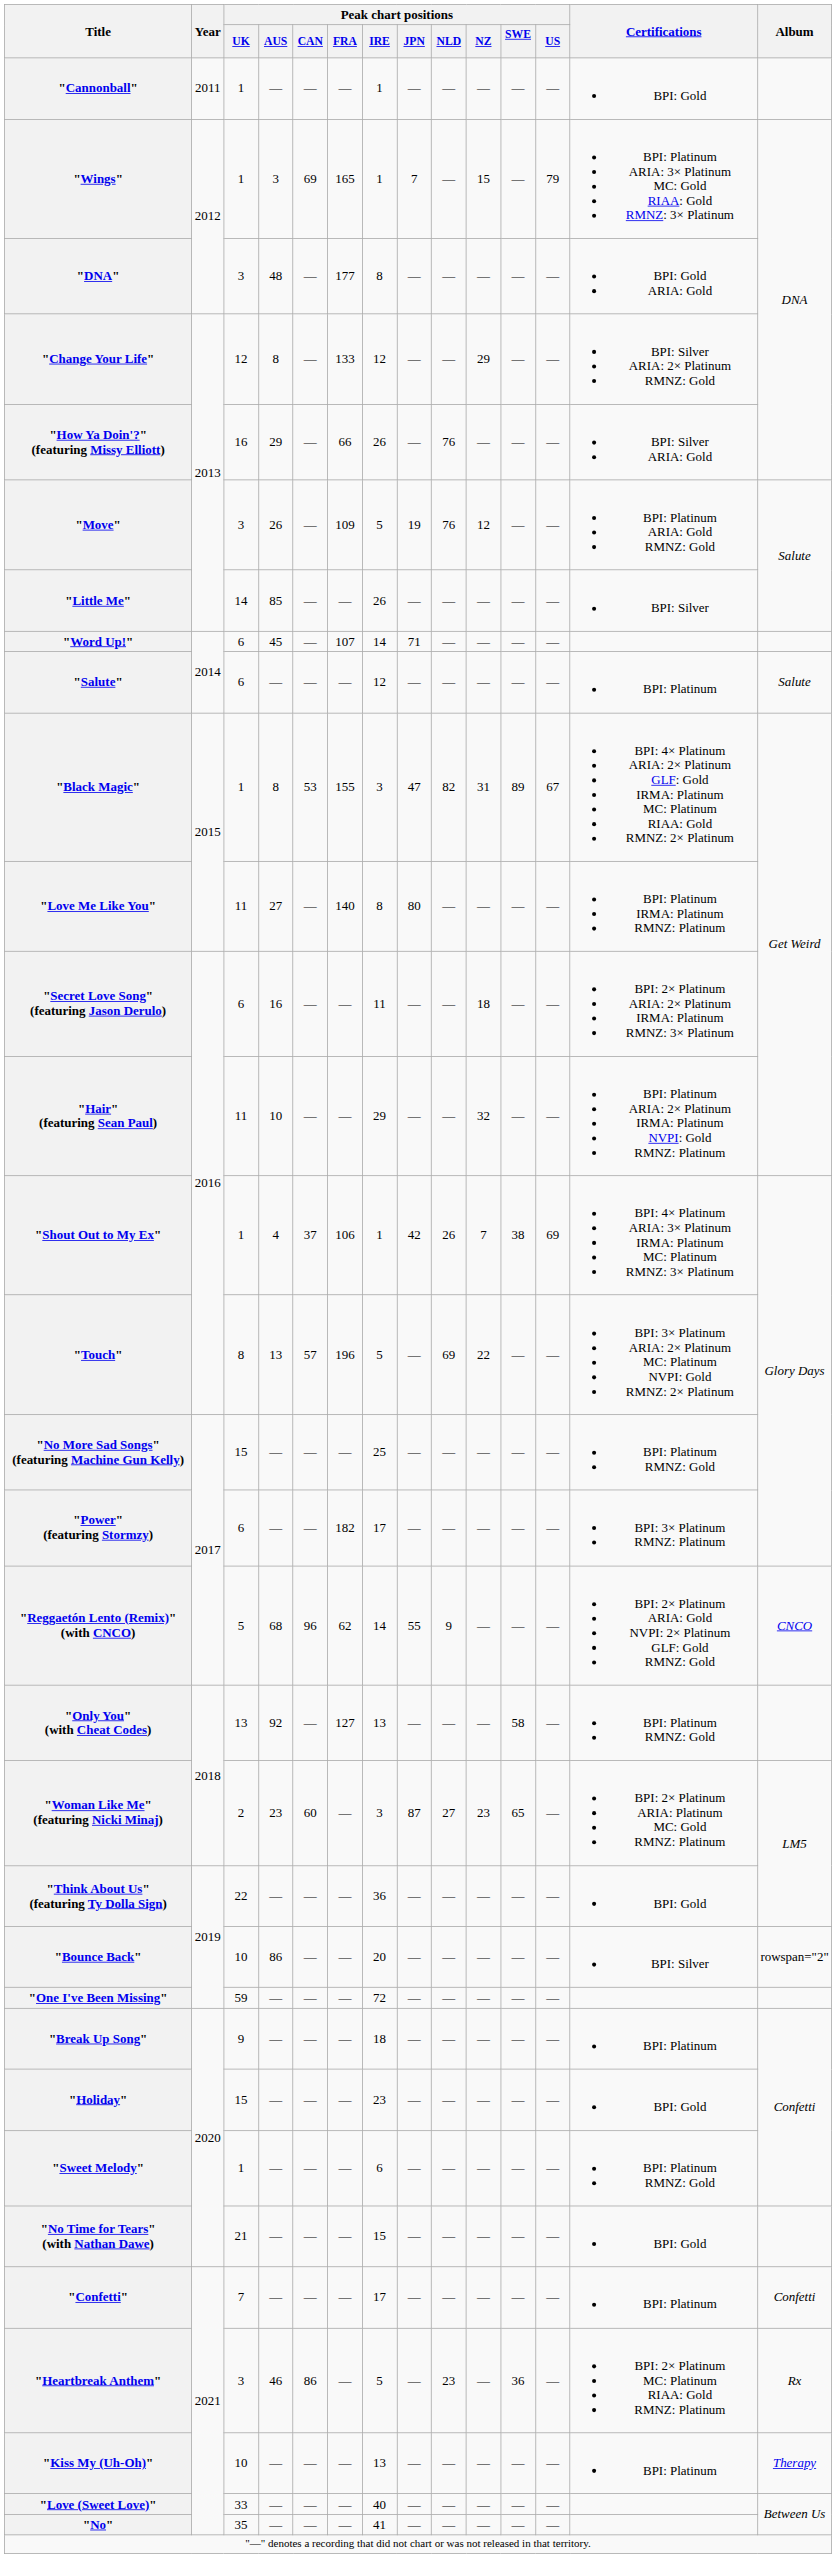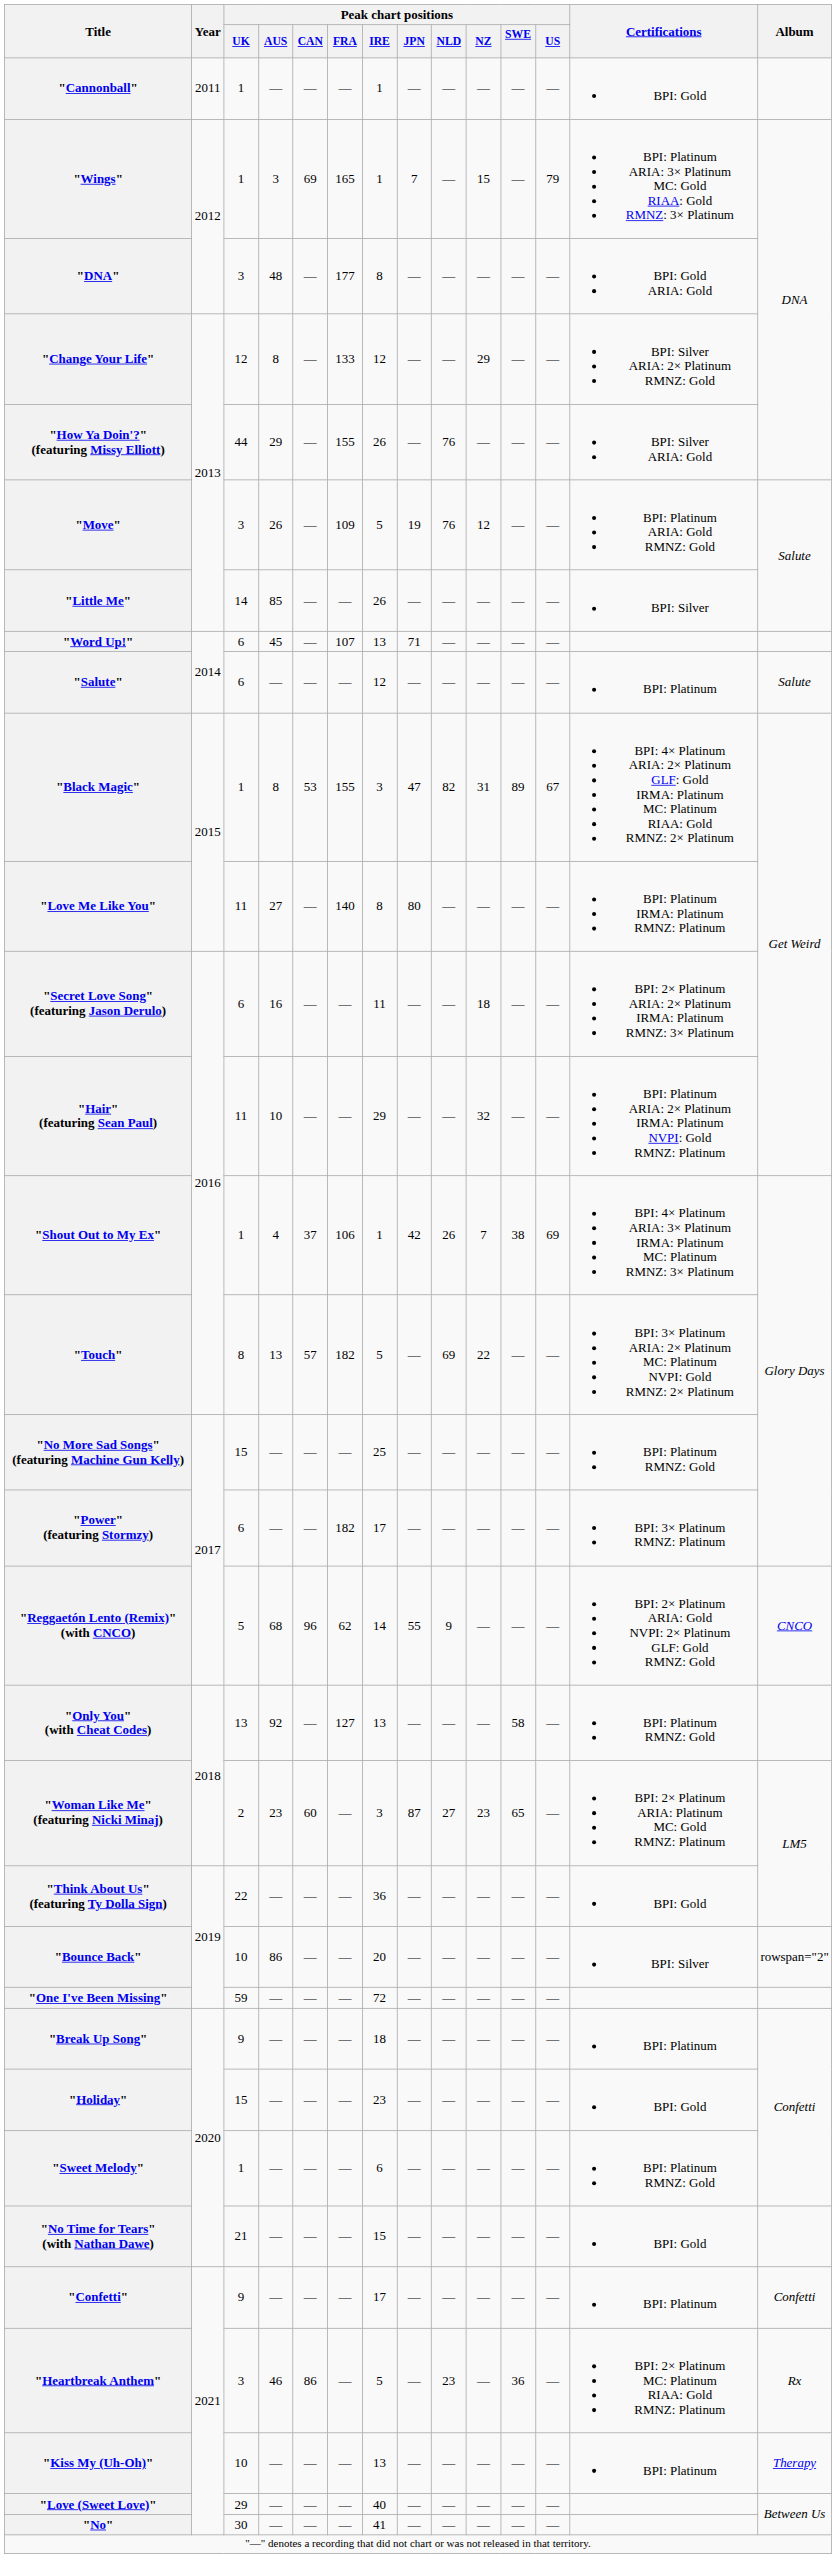(241, 442) 16 -> (241, 442) 44
(345, 442) 66 -> (345, 442) 155
(380, 641) 14 -> (380, 641) 13
(345, 1354) 196 -> (345, 1354) 182
(241, 2297) 7 -> (241, 2297) 9
(241, 2504) 33 -> (241, 2504) 29
(241, 2524) 35 -> (241, 2524) 30
